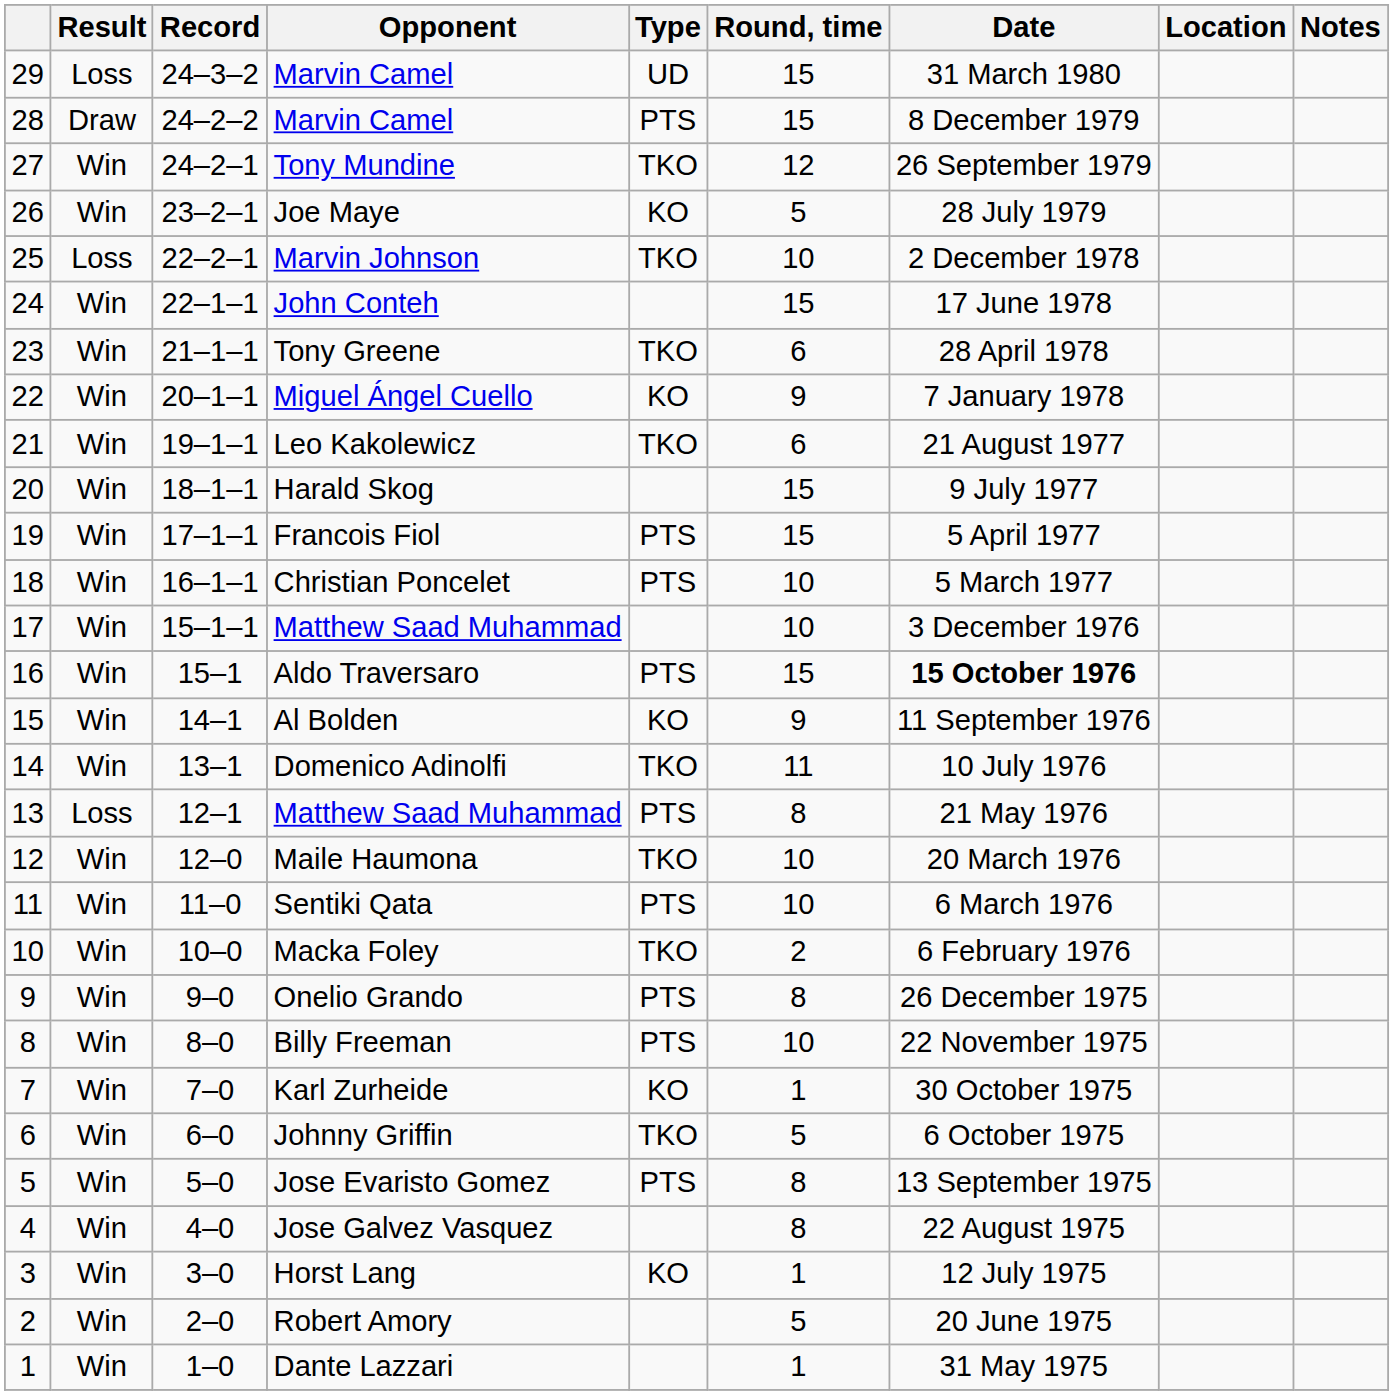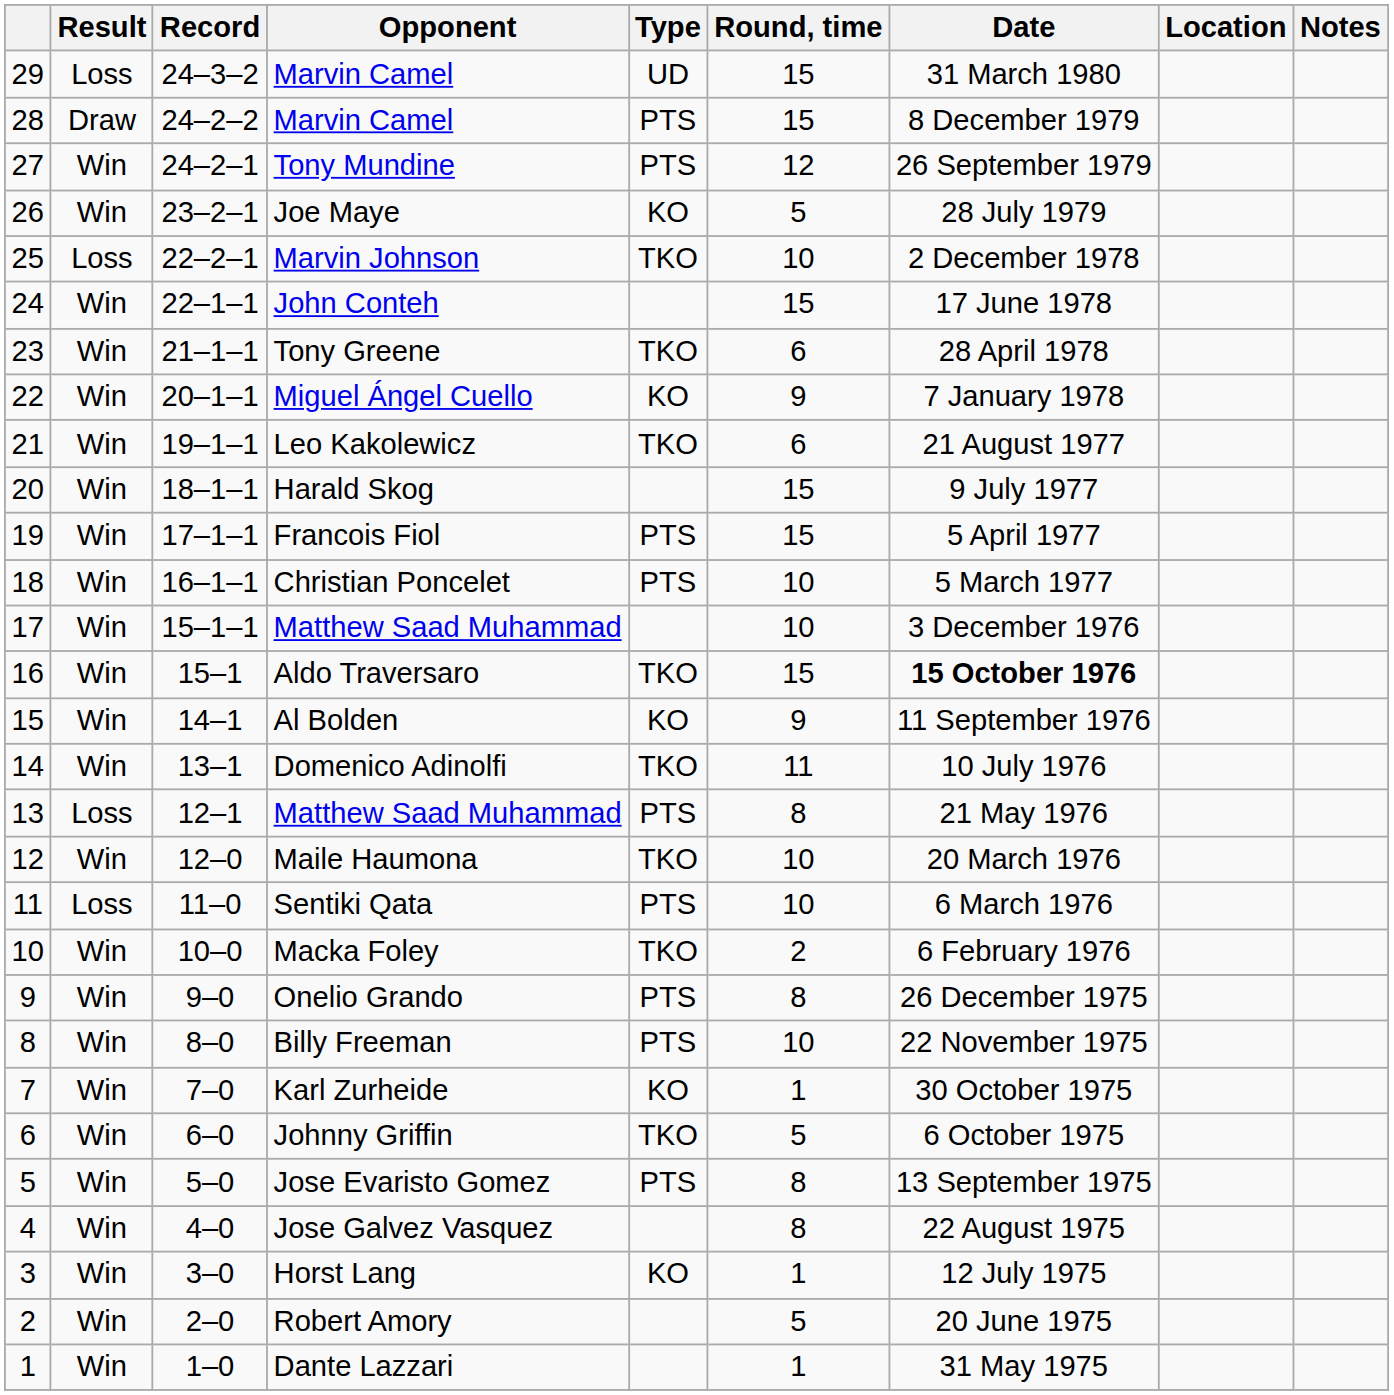(668, 166) TKO -> (668, 166) PTS
(668, 674) PTS -> (668, 674) TKO
(102, 905) Win -> (102, 905) Loss
